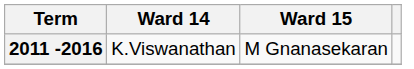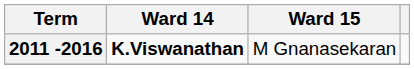(173, 49) normal -> (178, 49) bold
